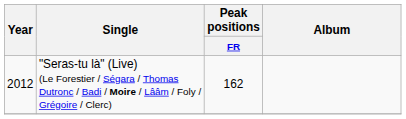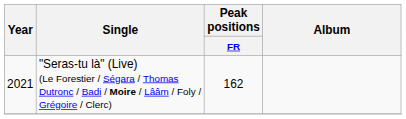(20, 84) 2012 -> (20, 84) 2021
